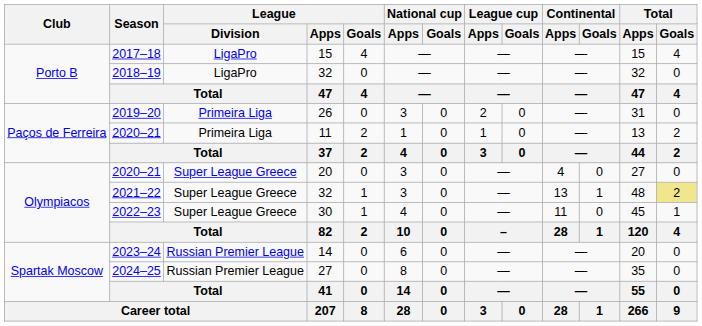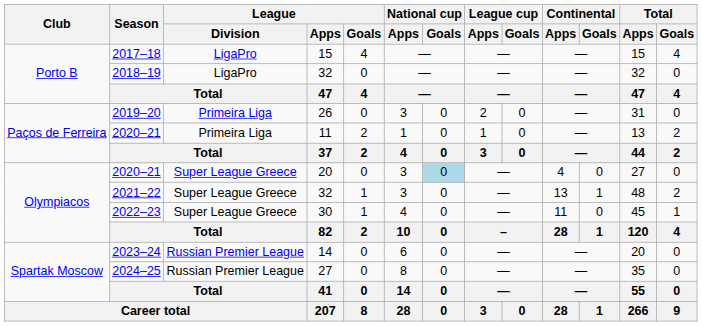(444, 172) no background -> (444, 172) lightblue background
(677, 192) khaki background -> (677, 192) no background
